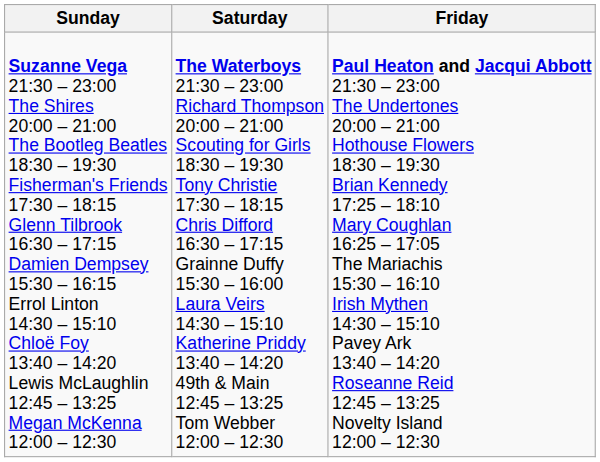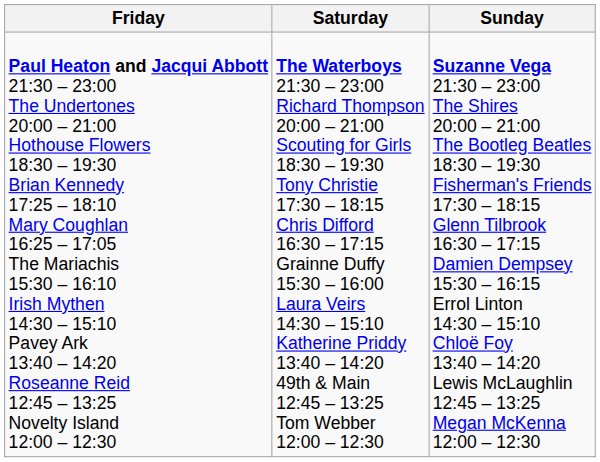columns swapped: (462, 18) <-> (88, 18)
